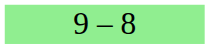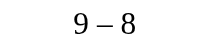(105, 23) lightgreen background -> (105, 23) no background
